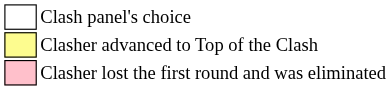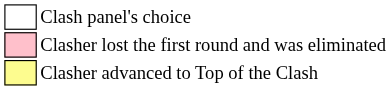rows swapped: (179, 44) <-> (213, 72)
